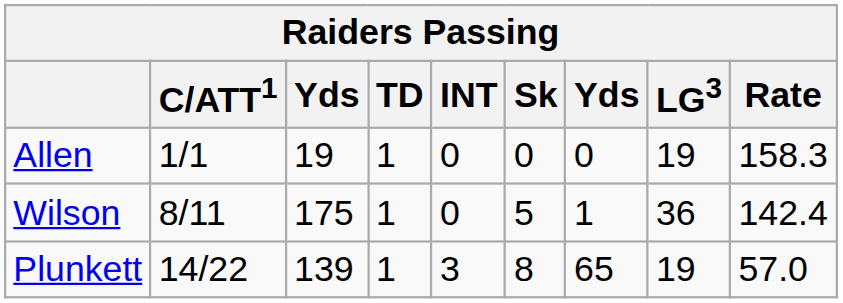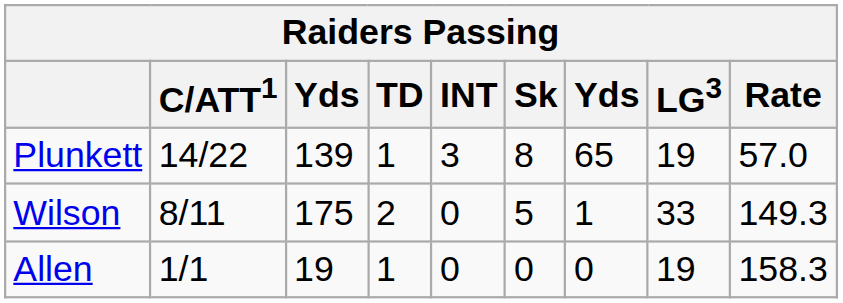rows swapped: (78, 268) <-> (53, 155)
(386, 212) 1 -> (386, 212) 2
(676, 212) 36 -> (676, 212) 33
(783, 212) 142.4 -> (783, 212) 149.3
